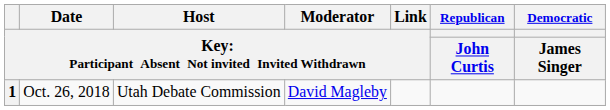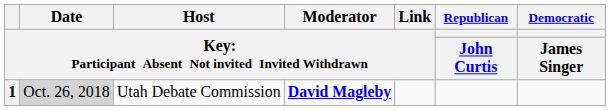(66, 92) no background -> (66, 92) lightgrey background
(337, 92) normal -> (340, 92) bold
